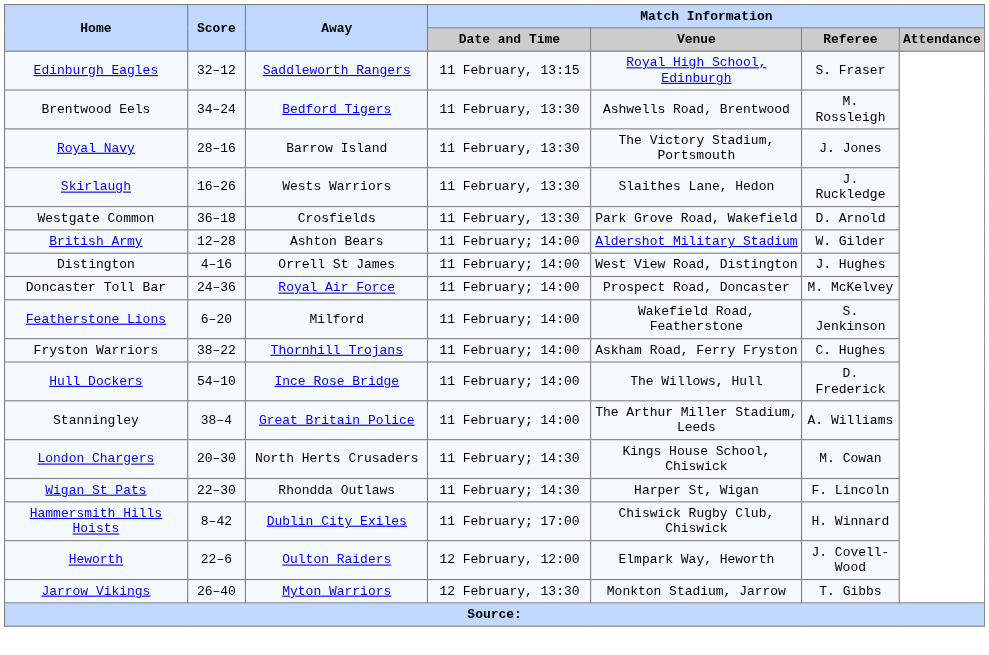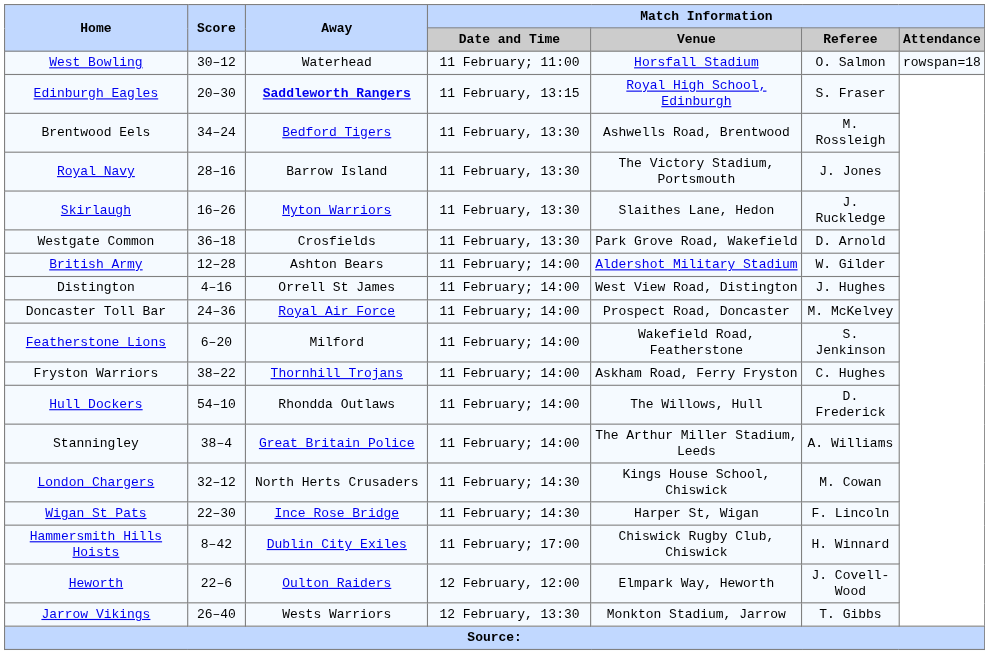+ row: (96, 63)
(216, 71) 32–12 -> (216, 94) 20–30
(337, 71) normal -> (337, 94) bold
(337, 187) Wests Warriors -> (337, 210) Myton Warriors
(337, 381) Ince Rose Bridge -> (337, 405) Rhondda Outlaws
(216, 459) 20–30 -> (216, 482) 32–12
(337, 490) Rhondda Outlaws -> (337, 513) Ince Rose Bridge
(337, 591) Myton Warriors -> (337, 614) Wests Warriors
